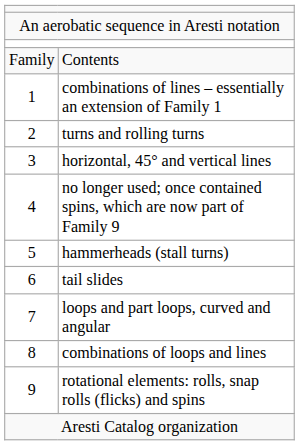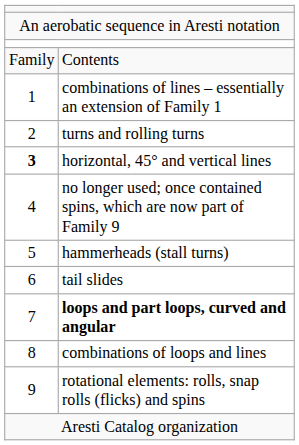(32, 160) normal -> (32, 160) bold
(166, 316) normal -> (174, 316) bold
